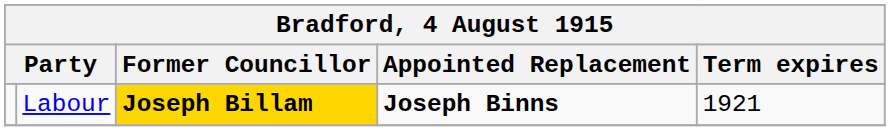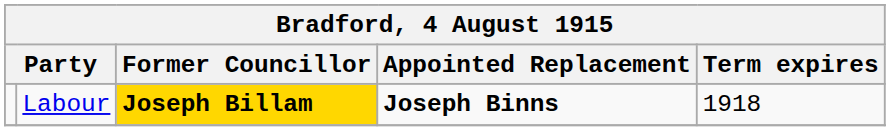(732, 105) 1921 -> (732, 105) 1918
